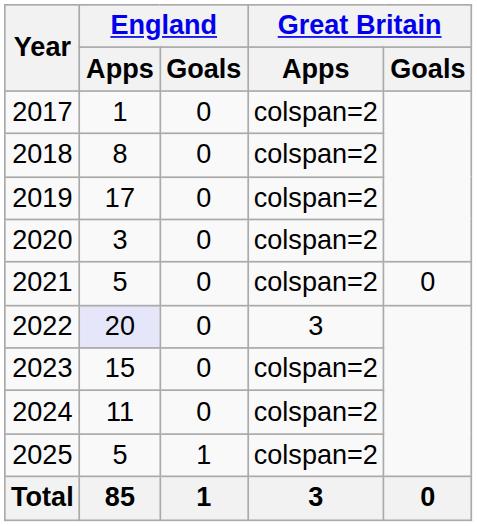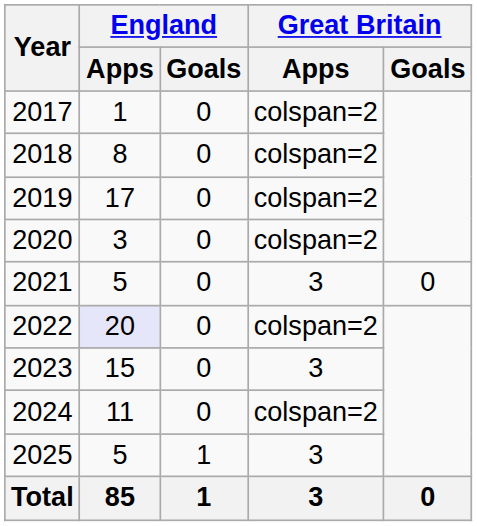(316, 283) colspan=2 -> (316, 283) 3
(316, 326) 3 -> (316, 326) colspan=2
(316, 369) colspan=2 -> (316, 369) 3
(316, 454) colspan=2 -> (316, 454) 3
